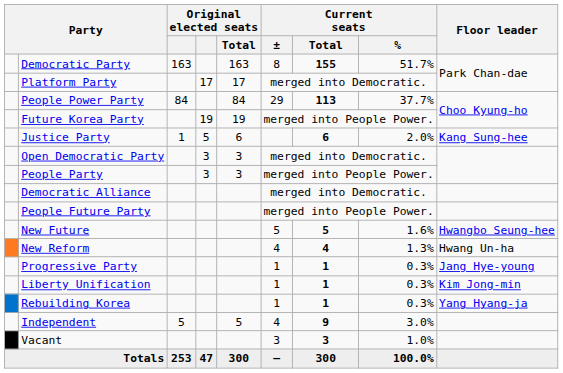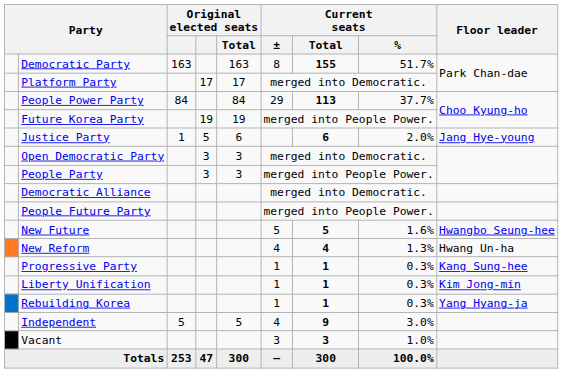(483, 137) Kang Sung-hee -> (487, 137) Jang Hye-young
(487, 266) Jang Hye-young -> (483, 266) Kang Sung-hee
